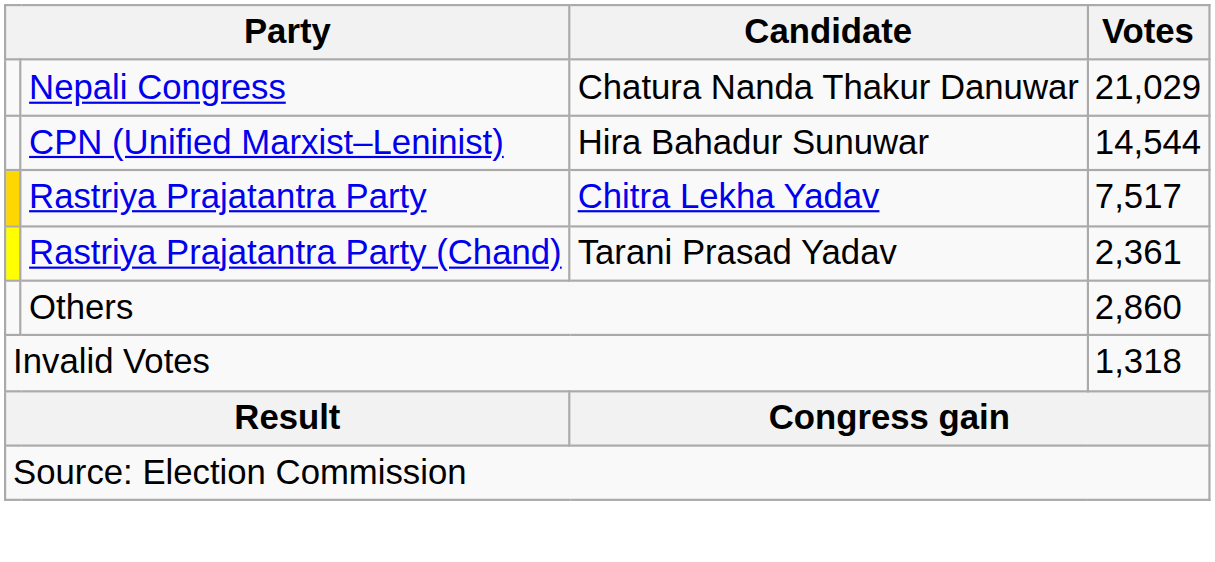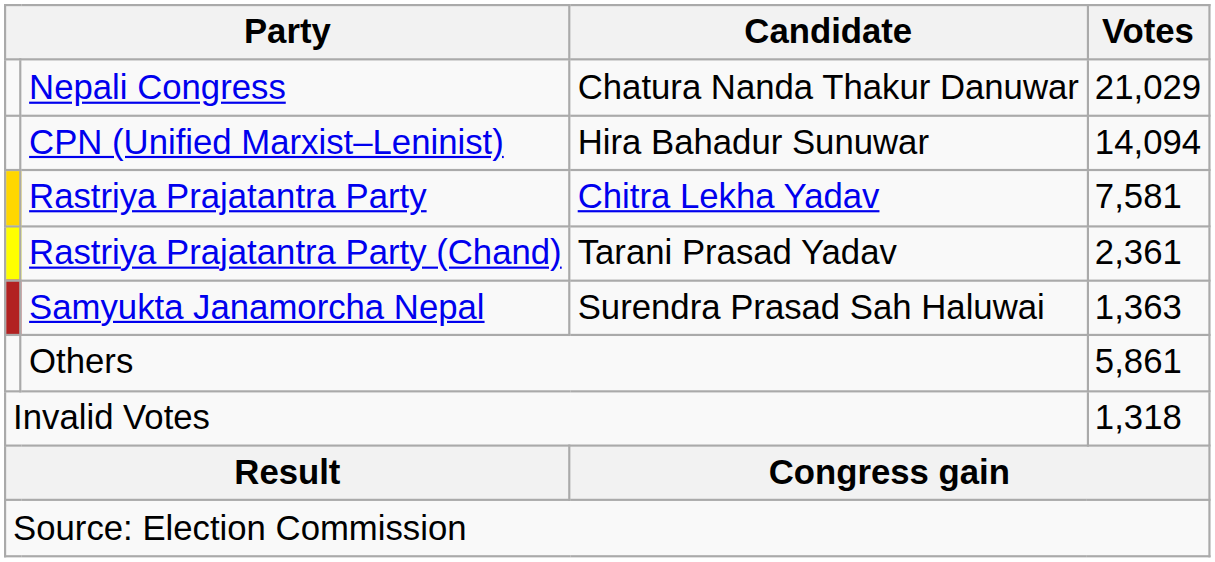(1148, 142) 14,544 -> (1148, 142) 14,094
(1138, 197) 7,517 -> (1138, 197) 7,581
+ row: (257, 307)
(1138, 307) 2,860 -> (1138, 362) 5,861
